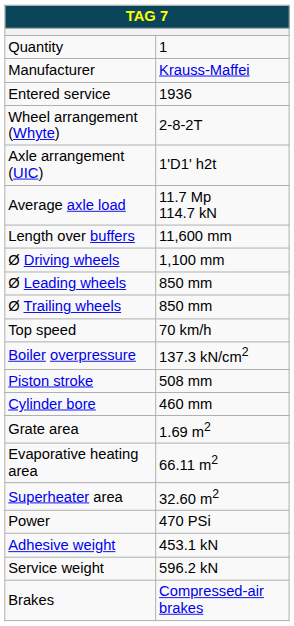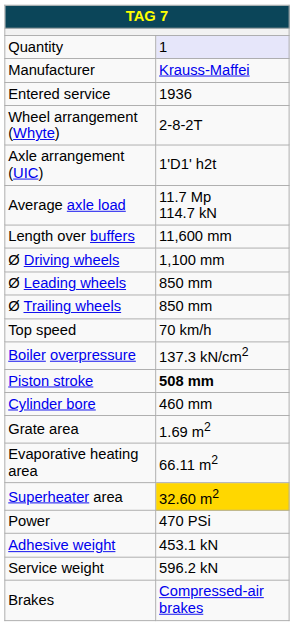(163, 47) no background -> (163, 47) lavender background
(186, 380) normal -> (187, 380) bold
(189, 496) no background -> (189, 496) gold background
